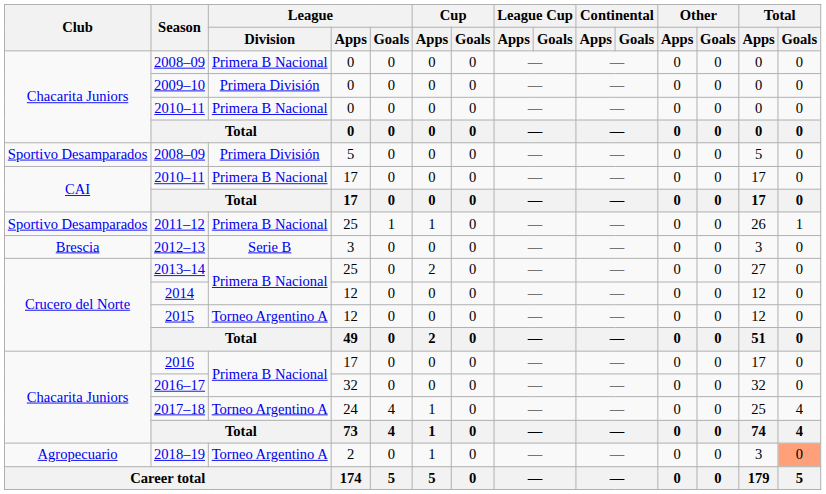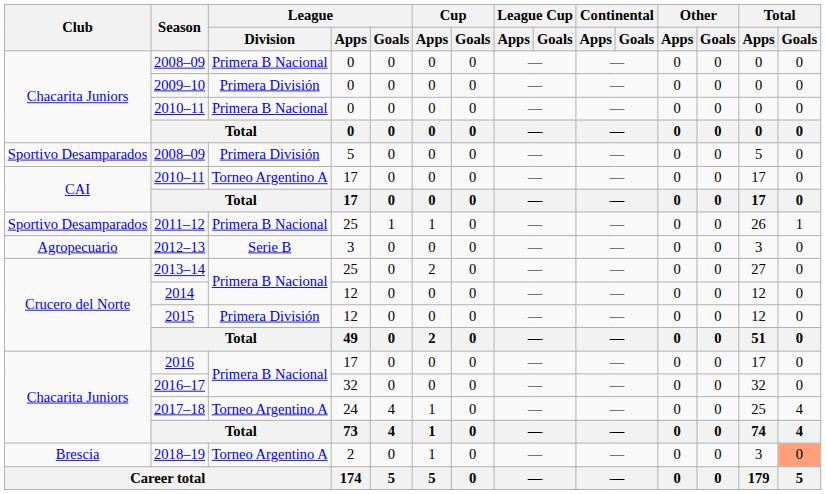(270, 177) Primera B Nacional -> (270, 177) Torneo Argentino A
(78, 246) Brescia -> (78, 246) Agropecuario
(270, 316) Torneo Argentino A -> (270, 316) Primera División
(78, 454) Agropecuario -> (78, 454) Brescia
